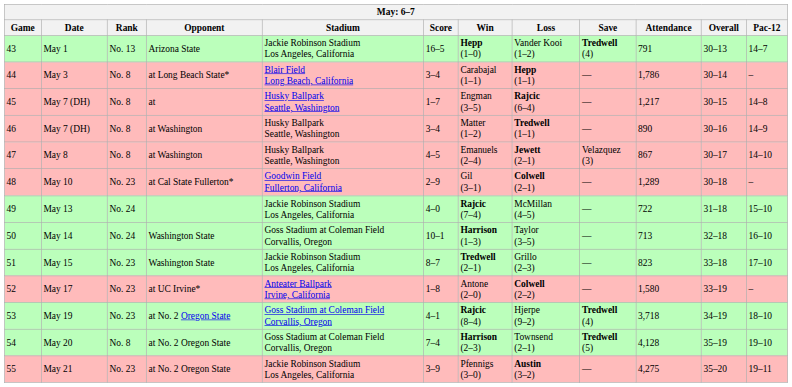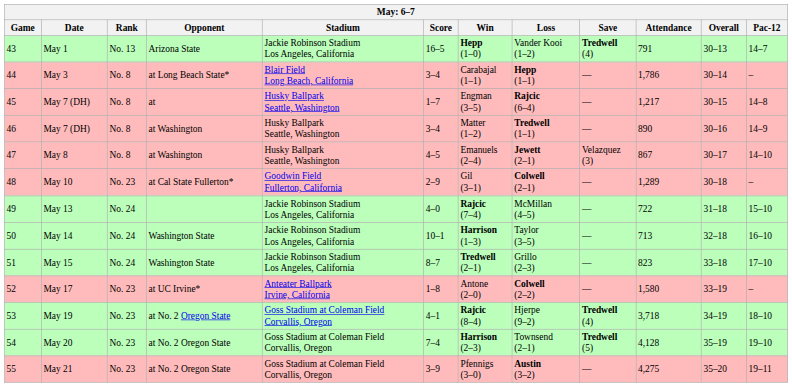(324, 235) Goss Stadium at Coleman Field Corvallis, Oregon -> (312, 235) Jackie Robinson Stadium Los Angeles, California
(122, 262) No. 23 -> (122, 262) No. 24
(120, 342) No. 8 -> (122, 342) No. 23
(312, 369) Jackie Robinson Stadium Los Angeles, California -> (324, 369) Goss Stadium at Coleman Field Corvallis, Oregon
